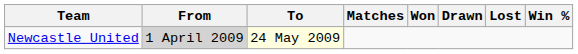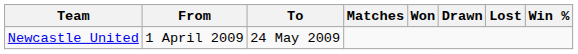(194, 38) lightgrey background -> (194, 38) no background
(295, 38) lightyellow background -> (295, 38) no background
